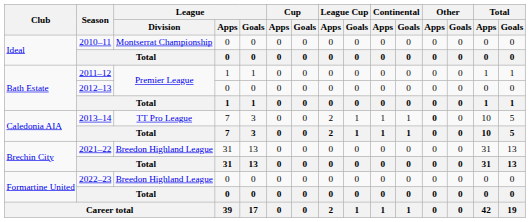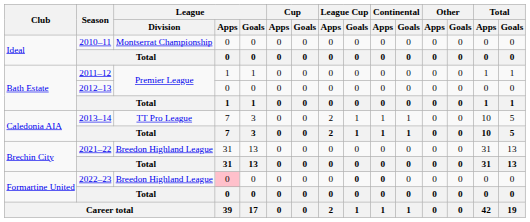(434, 118) bold -> (434, 118) normal
(227, 179) no background -> (227, 179) pink background
(357, 179) normal -> (357, 179) bold
(383, 179) normal -> (383, 179) bold
